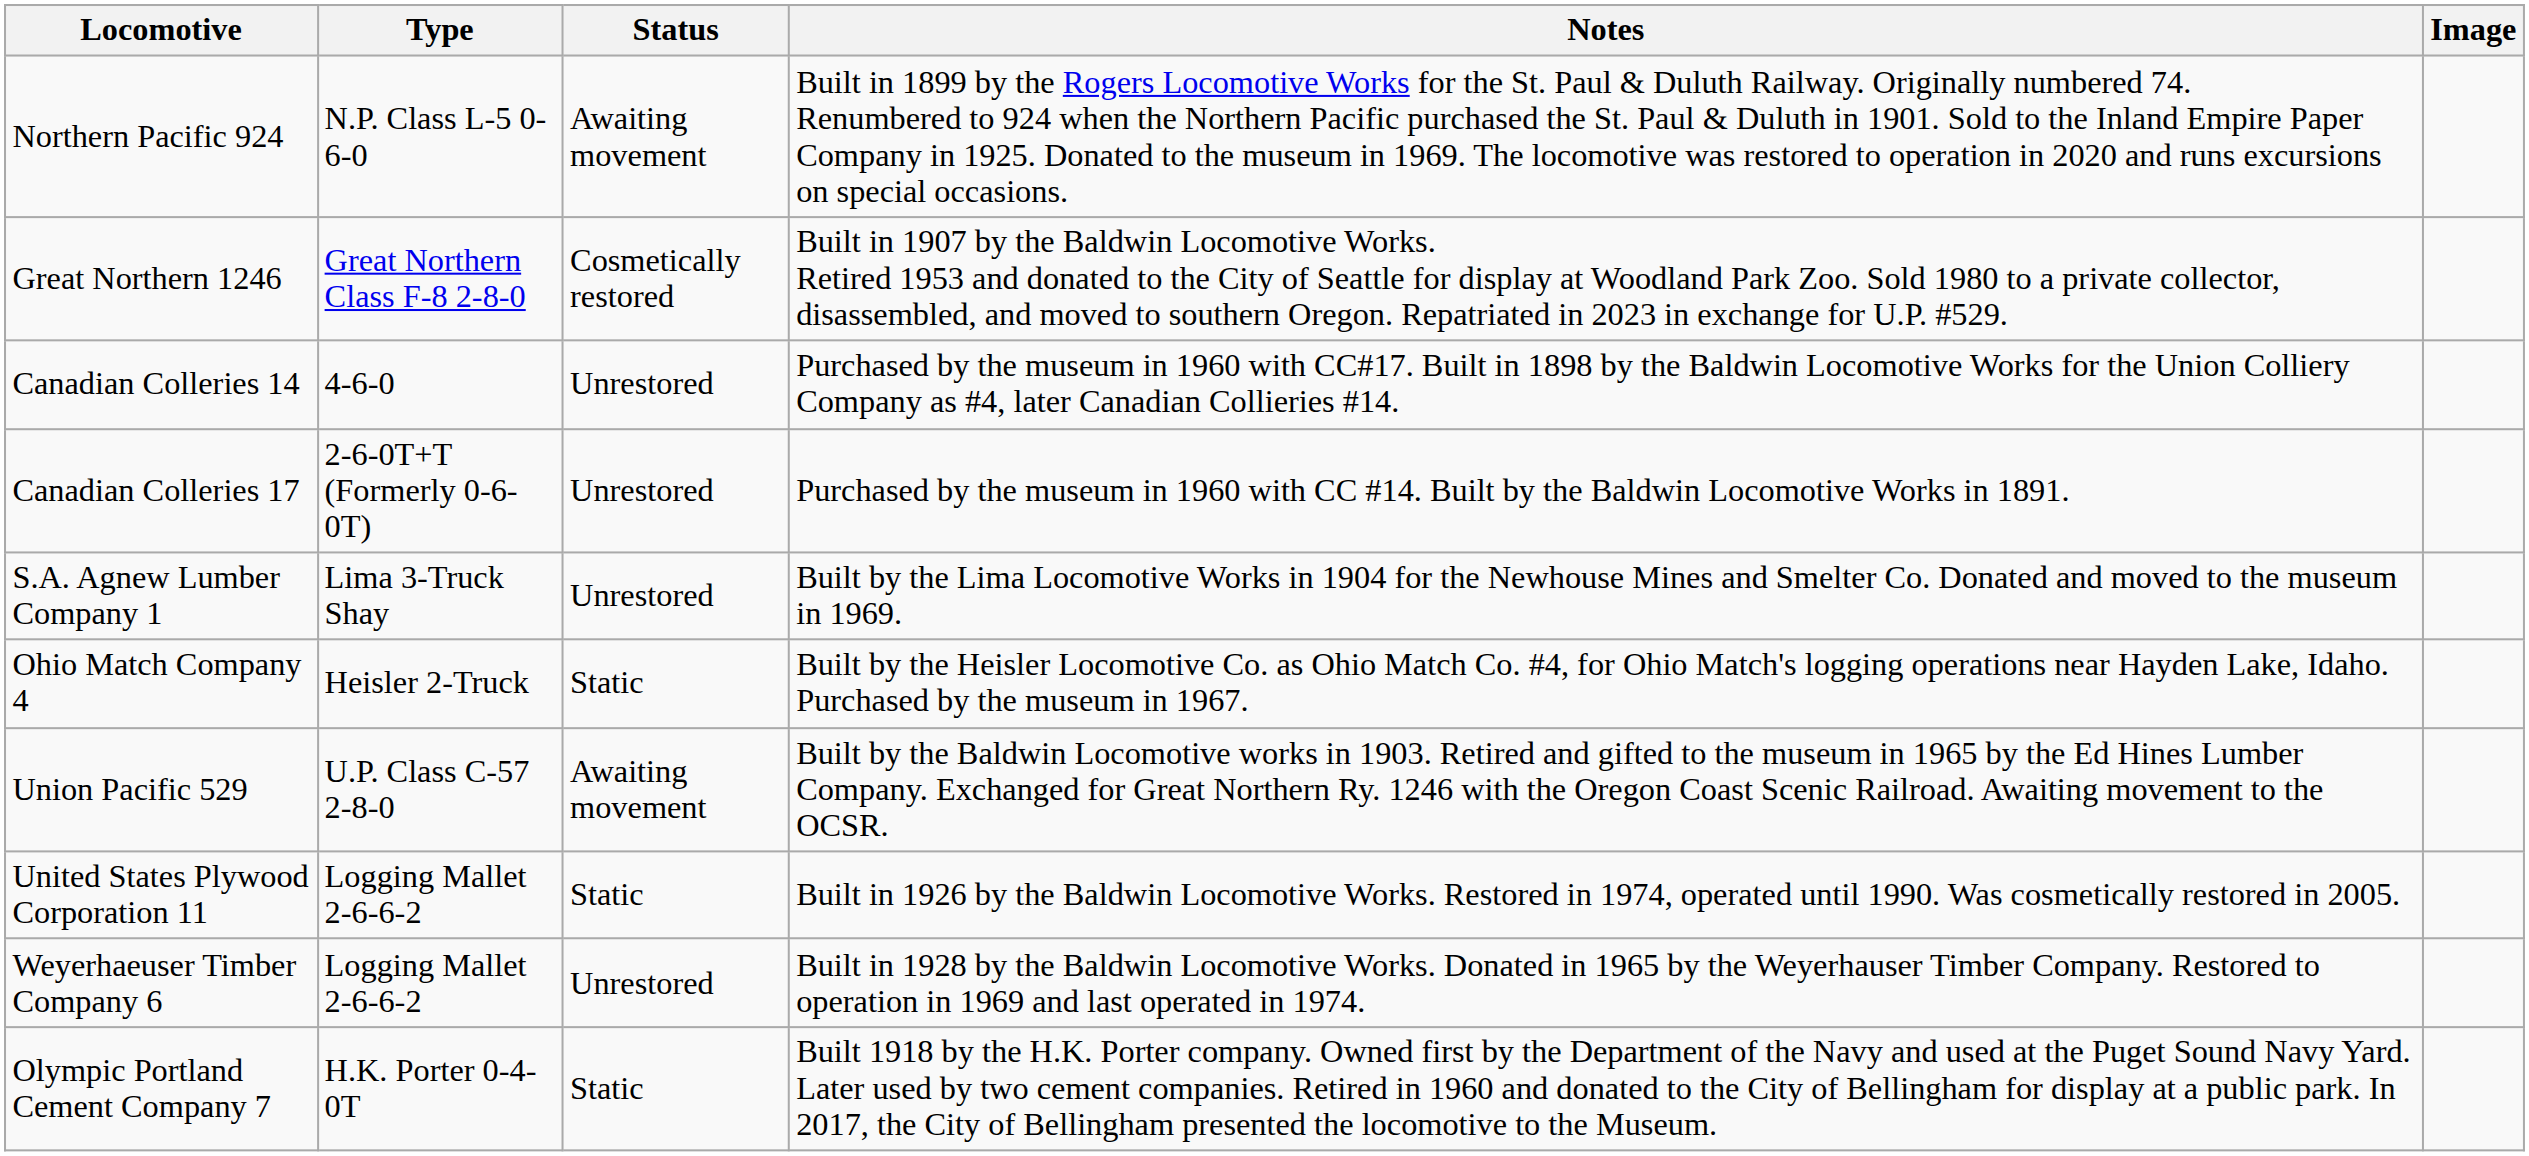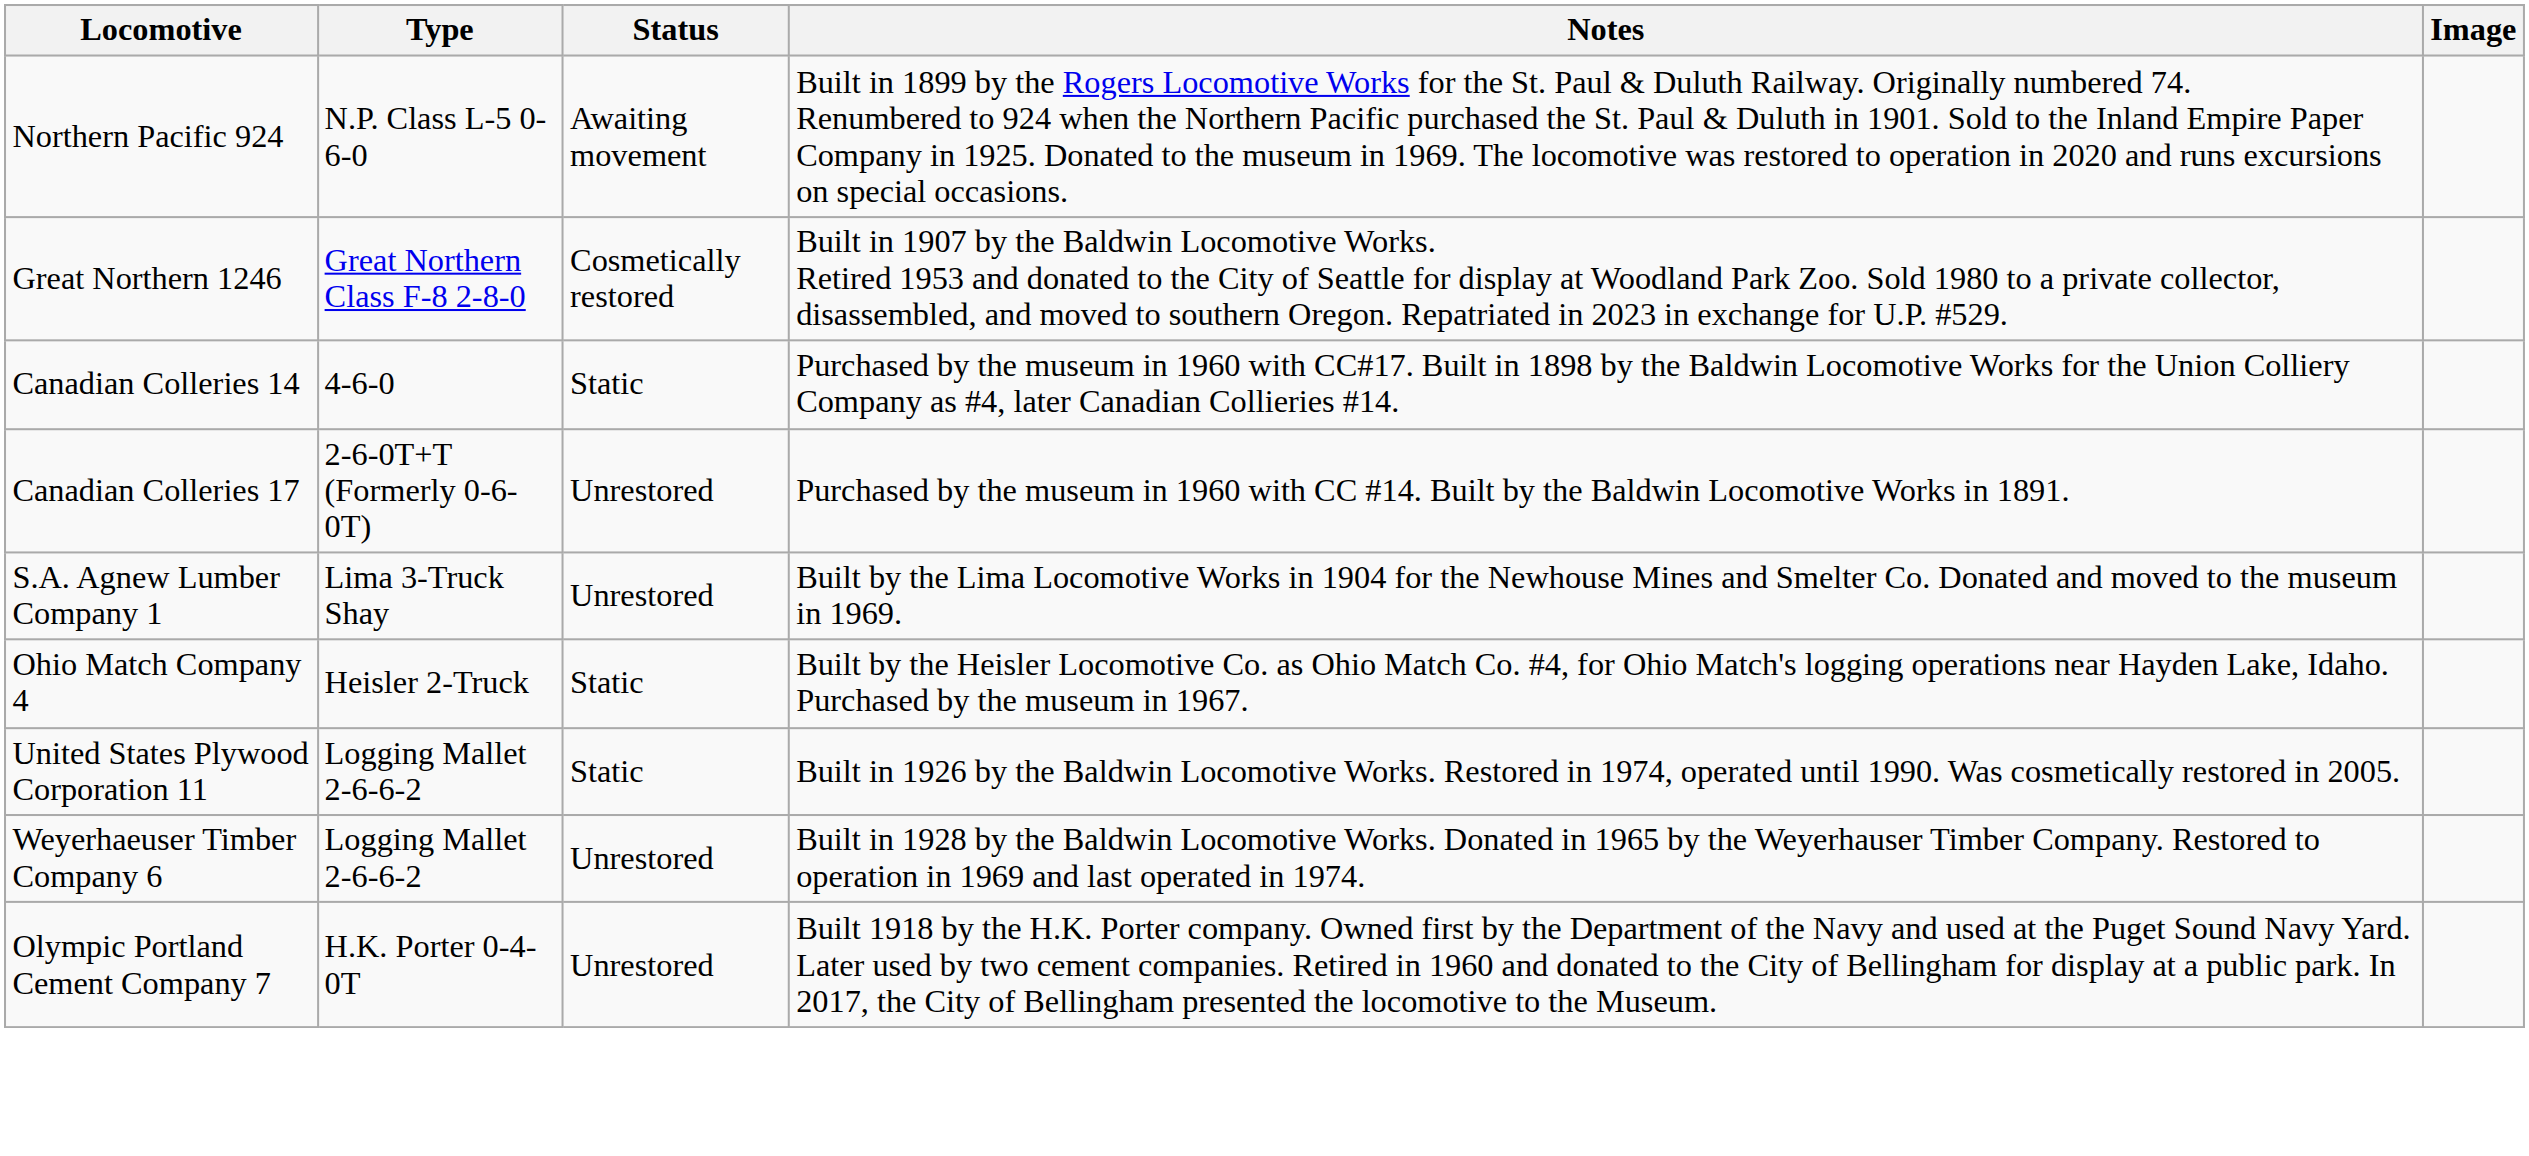(642, 383) Unrestored -> (607, 383) Static
- row: (130, 788)
(607, 1088) Static -> (642, 964) Unrestored
